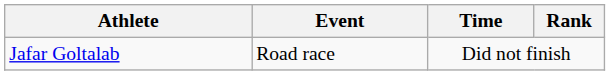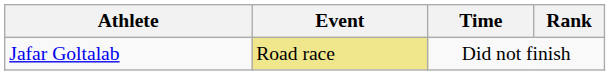(296, 53) no background -> (296, 53) khaki background
